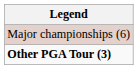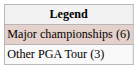(59, 54) bold -> (56, 54) normal
